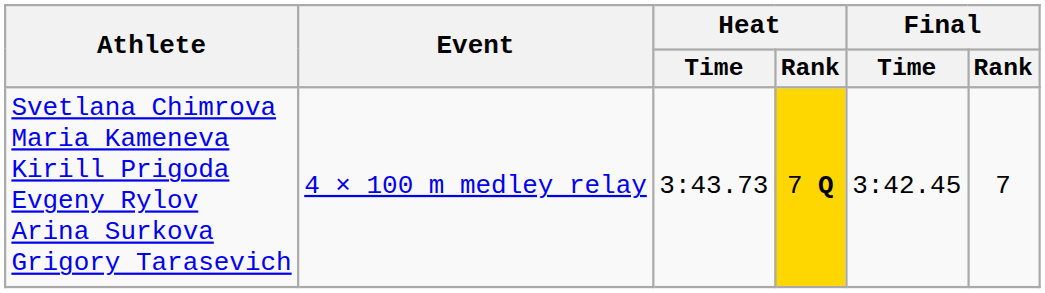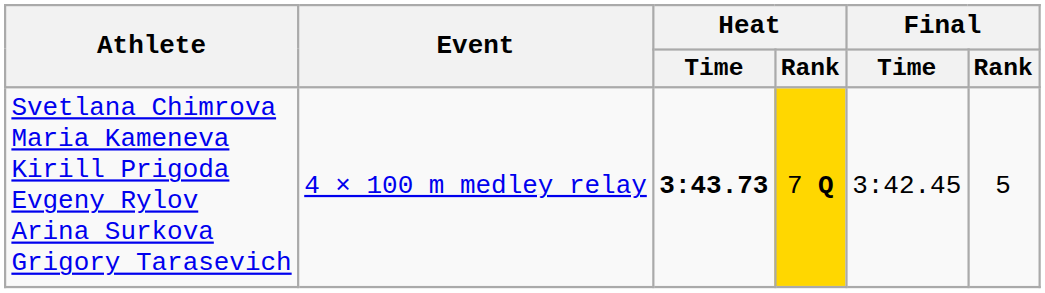(714, 187) normal -> (714, 187) bold
(1003, 187) 7 -> (1003, 187) 5
